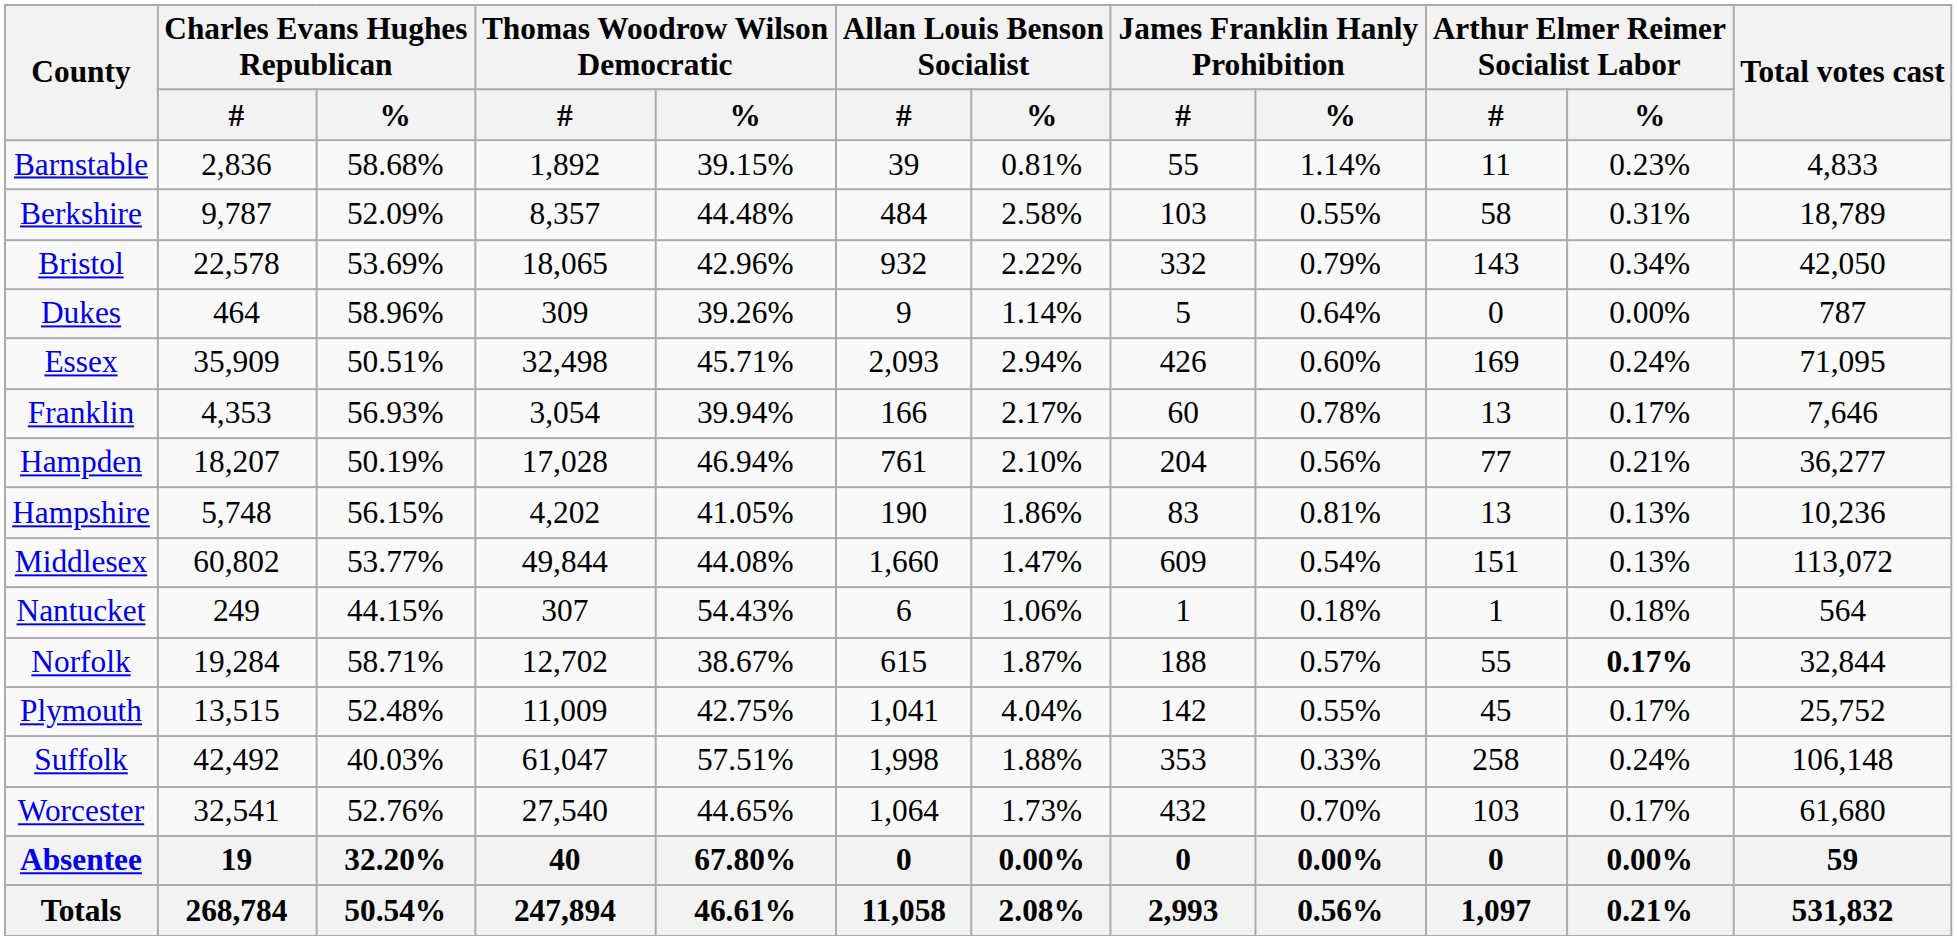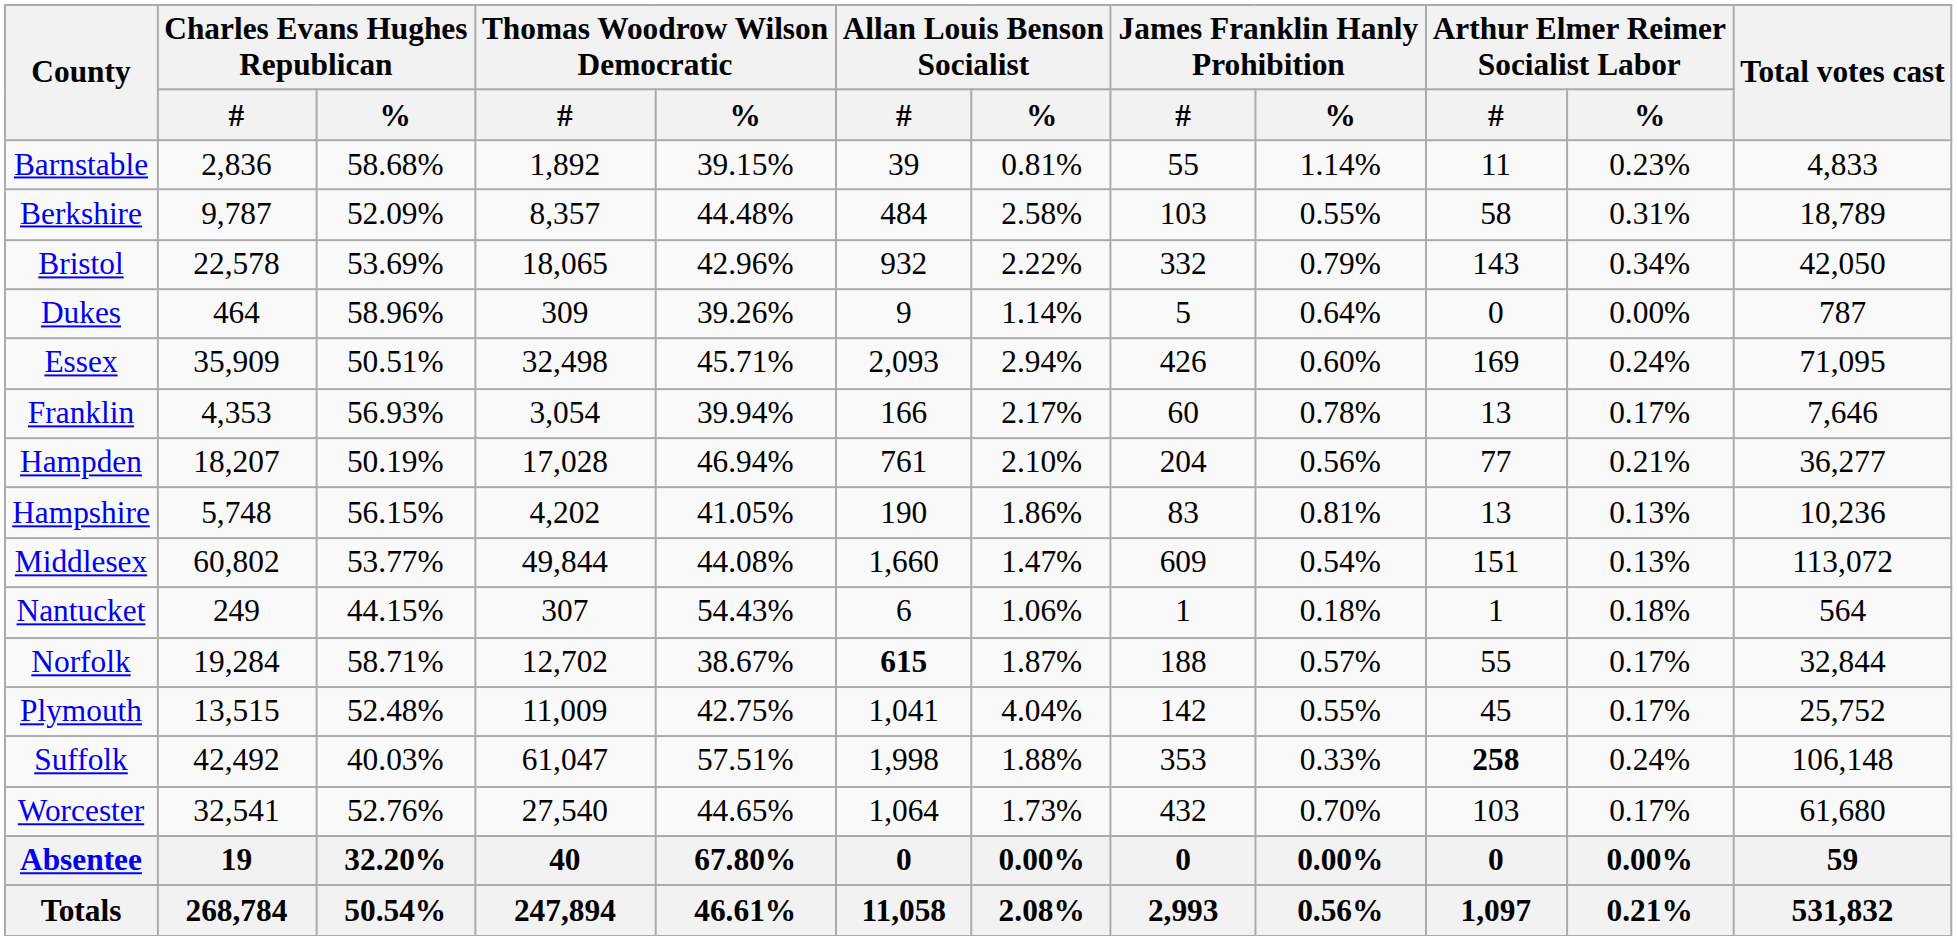(904, 661) normal -> (904, 661) bold
(1650, 661) bold -> (1650, 661) normal
(1496, 760) normal -> (1496, 760) bold
